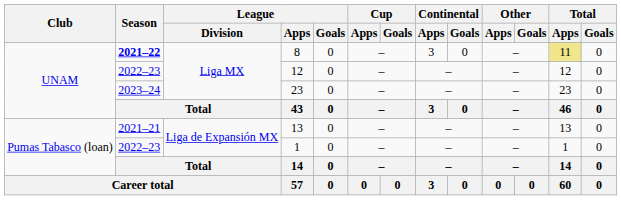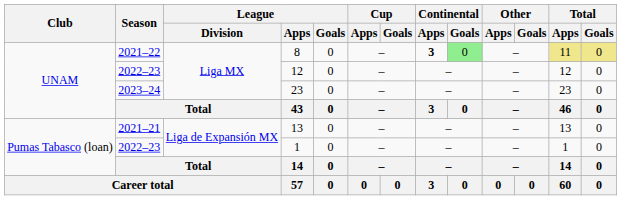(139, 52) bold -> (139, 52) normal
(431, 52) normal -> (431, 52) bold
(465, 52) no background -> (465, 52) lightgreen background
(599, 52) no background -> (599, 52) khaki background
